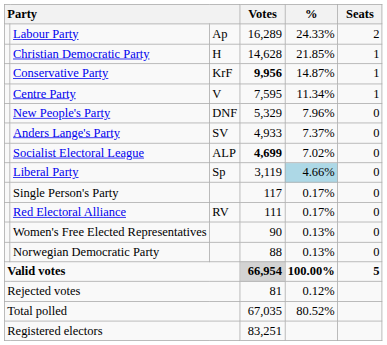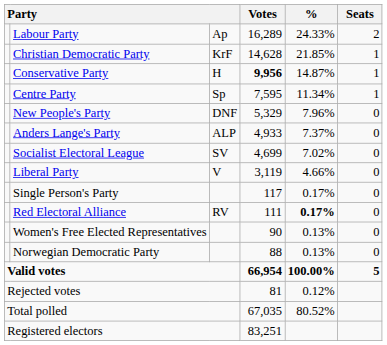(217, 53) H -> (222, 53) KrF
(222, 73) KrF -> (217, 73) H
(217, 93) V -> (219, 93) Sp
(220, 133) SV -> (224, 133) ALP
(224, 152) ALP -> (220, 152) SV
(268, 152) bold -> (268, 152) normal
(219, 172) Sp -> (217, 172) V
(319, 172) lightblue background -> (319, 172) no background
(319, 212) normal -> (317, 212) bold
(265, 271) lightgrey background -> (265, 271) no background
